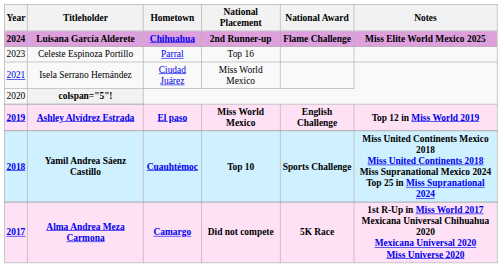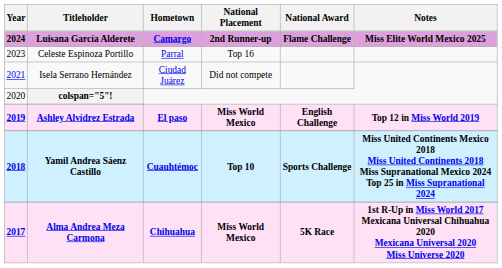(172, 39) Chihuahua -> (172, 39) Camargo
(241, 75) Miss World Mexico -> (241, 75) Did not compete
(172, 232) Camargo -> (172, 232) Chihuahua
(241, 232) Did not compete -> (241, 232) Miss World Mexico
